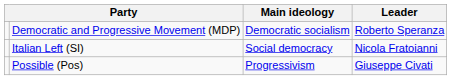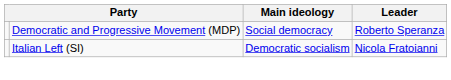(297, 30) Democratic socialism -> (289, 30) Social democracy
(289, 48) Social democracy -> (297, 48) Democratic socialism
- row: (48, 65)
